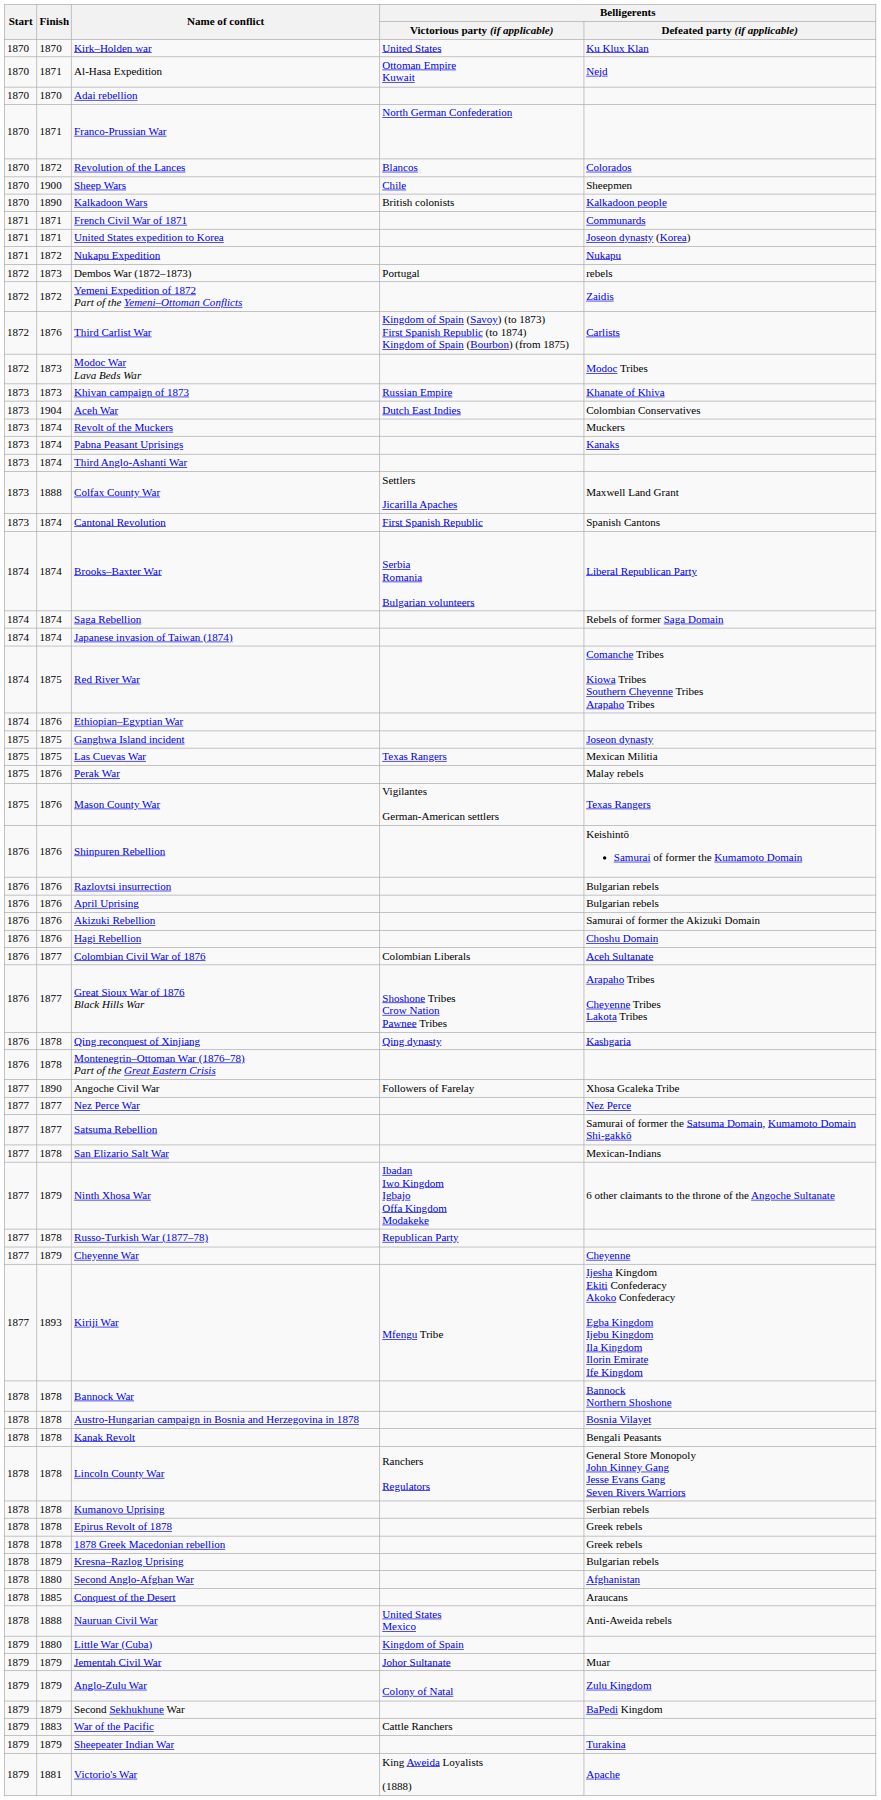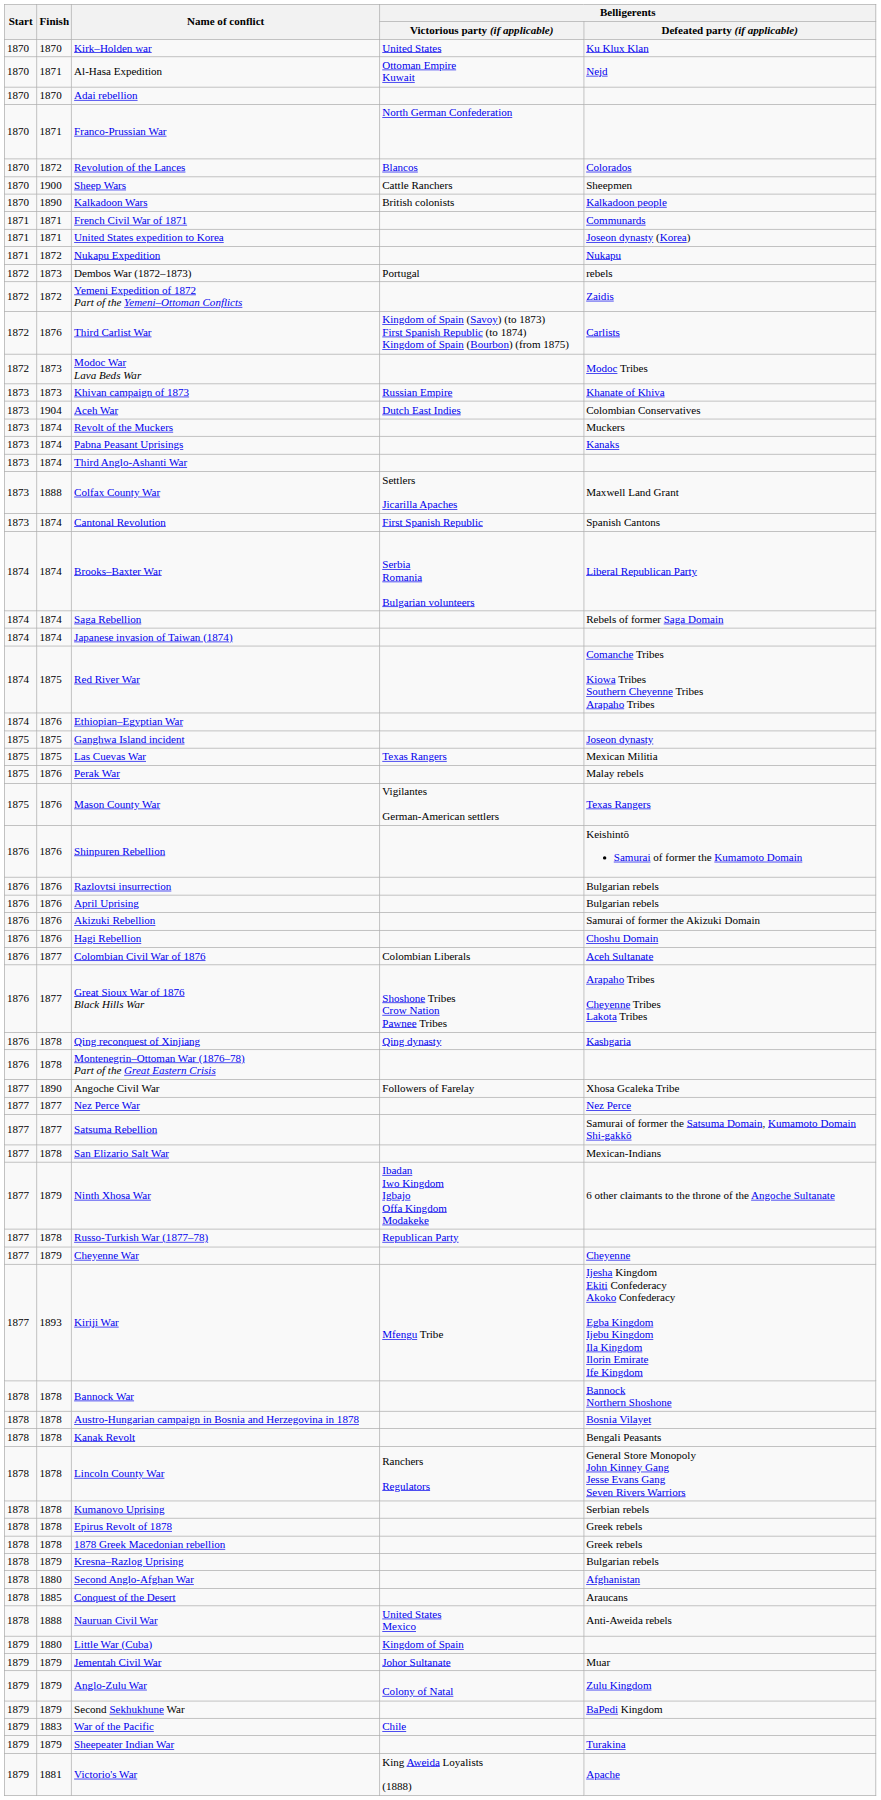(394, 185) Chile -> (417, 185) Cattle Ranchers
(417, 1727) Cattle Ranchers -> (394, 1727) Chile
